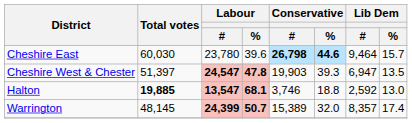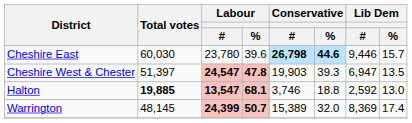(363, 54) 9,464 -> (363, 54) 9,446
(363, 108) 8,357 -> (363, 108) 8,369
